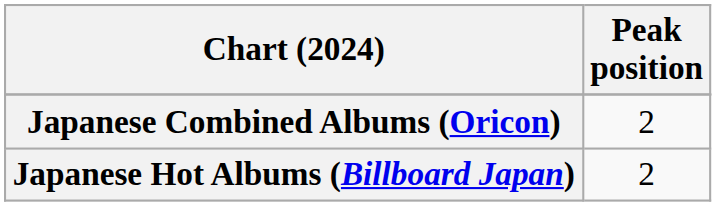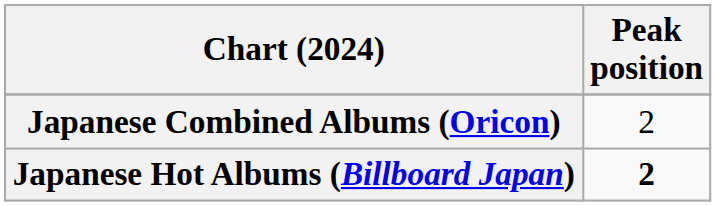(647, 173) normal -> (647, 173) bold
